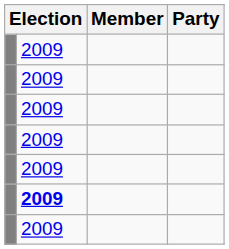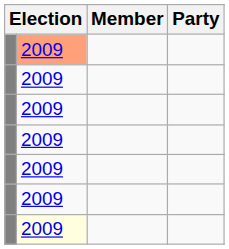(42, 49) no background -> (42, 49) lightsalmon background
(42, 199) bold -> (42, 199) normal
(42, 229) no background -> (42, 229) lightyellow background
